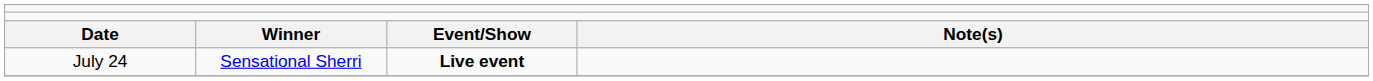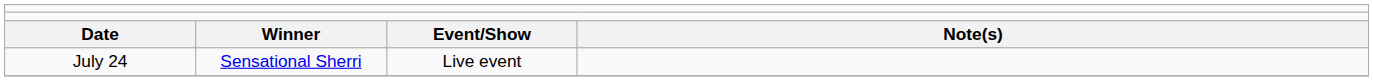(482, 61) bold -> (482, 61) normal
